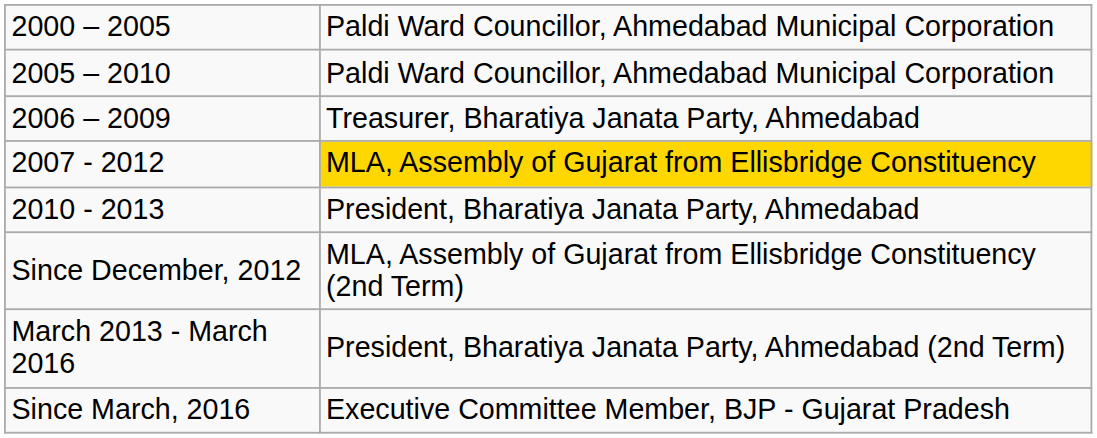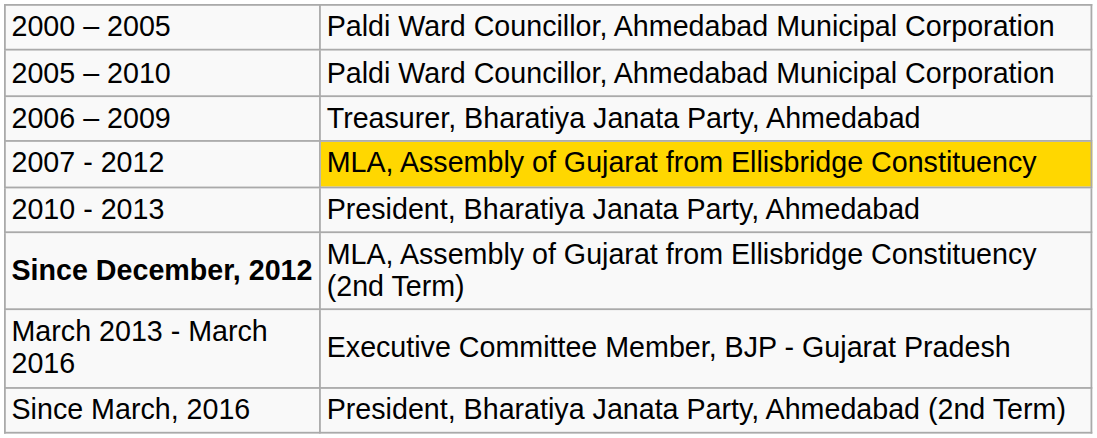(156, 270) normal -> (162, 270) bold
(696, 348) President, Bharatiya Janata Party, Ahmedabad (2nd Term) -> (669, 348) Executive Committee Member, BJP - Gujarat Pradesh
(668, 409) Executive Committee Member, BJP - Gujarat Pradesh -> (696, 409) President, Bharatiya Janata Party, Ahmedabad (2nd Term)
